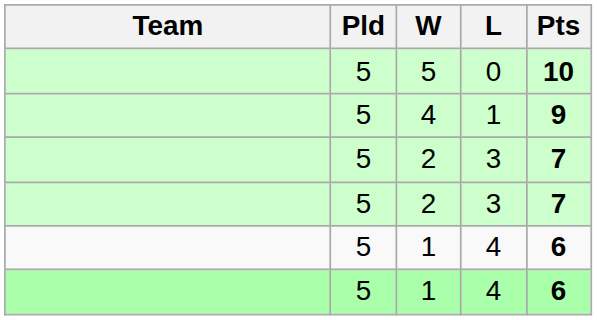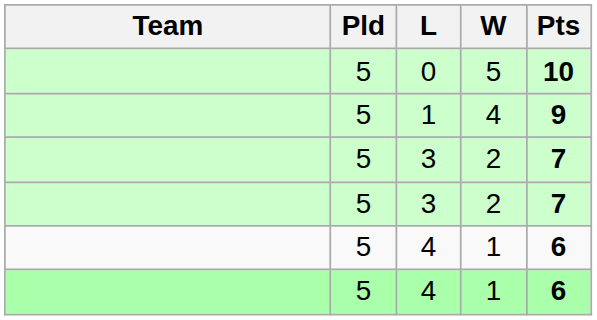columns swapped: (428, 26) <-> (493, 26)
